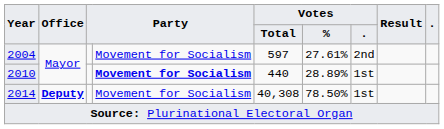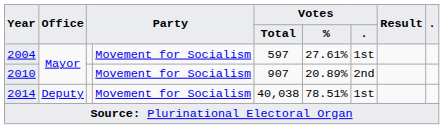(364, 54) 2nd -> (364, 54) 1st
(173, 74) bold -> (173, 74) normal
(278, 74) 440 -> (278, 74) 907
(326, 74) 28.89% -> (326, 74) 20.89%
(364, 74) 1st -> (364, 74) 2nd
(63, 94) bold -> (63, 94) normal
(278, 94) 40,308 -> (278, 94) 40,038
(326, 94) 78.50% -> (326, 94) 78.51%
